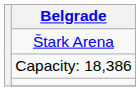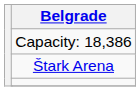(73, 41) Štark Arena -> (73, 41) Capacity: 18,386
(73, 66) Capacity: 18,386 -> (73, 66) Štark Arena
